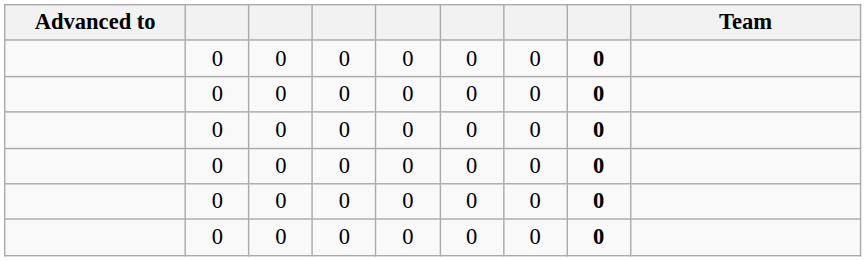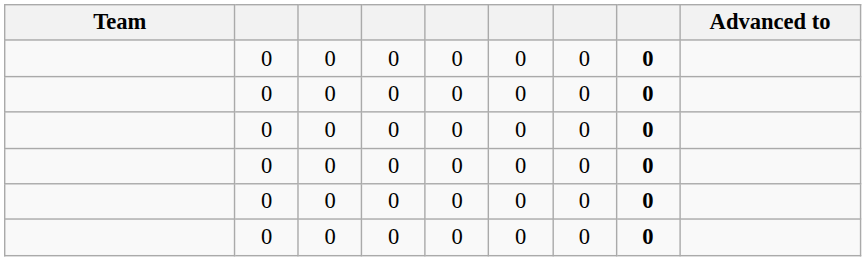columns swapped: (745, 22) <-> (95, 22)
